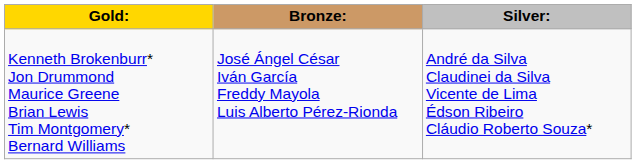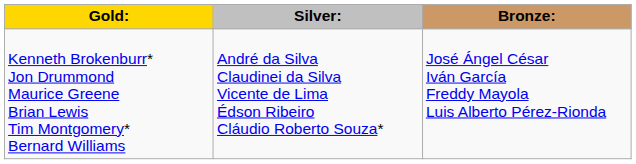columns swapped: (527, 16) <-> (318, 16)
